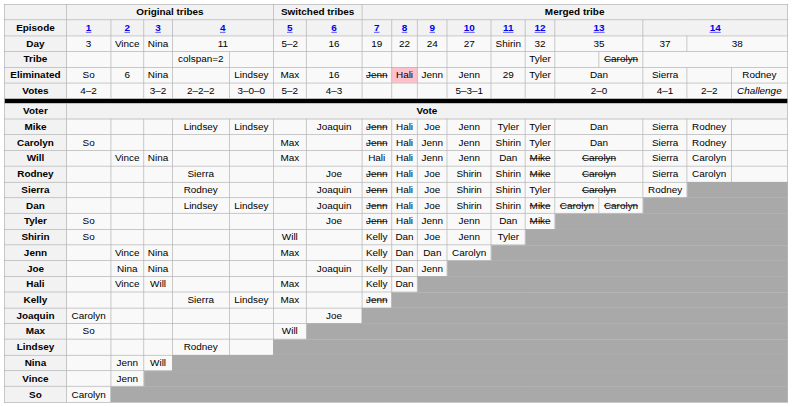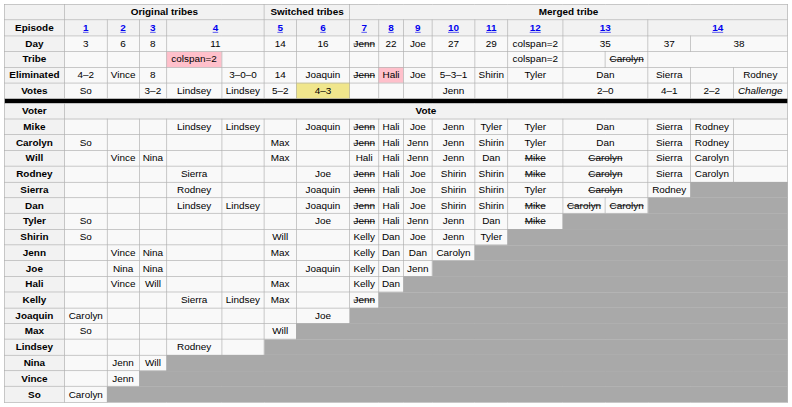(127, 43) Vince -> (123, 43) 6
(158, 43) Nina -> (153, 43) 8
(290, 43) 5–2 -> (280, 43) 14
(377, 43) 19 -> (364, 43) Jenn
(432, 43) 24 -> (418, 43) Joe
(508, 43) Shirin -> (491, 43) 29
(540, 43) 32 -> (535, 43) colspan=2
(201, 59) no background -> (194, 59) pink background
(540, 59) Tyler -> (535, 59) colspan=2
(89, 75) So -> (86, 75) 4–2
(127, 75) 6 -> (123, 75) Vince
(158, 75) Nina -> (153, 75) 8
(251, 75) Lindsey -> (243, 75) 3–0–0
(290, 75) Max -> (280, 75) 14
(334, 75) 16 -> (323, 75) Joaquin
(432, 75) Jenn -> (418, 75) Joe
(469, 75) Jenn -> (454, 75) 5–3–1
(508, 75) 29 -> (491, 75) Shirin
(89, 91) 4–2 -> (86, 91) So
(201, 91) 2–2–2 -> (194, 91) Lindsey
(251, 91) 3–0–0 -> (243, 91) Lindsey
(334, 91) no background -> (323, 91) khaki background
(469, 91) 5–3–1 -> (454, 91) Jenn
